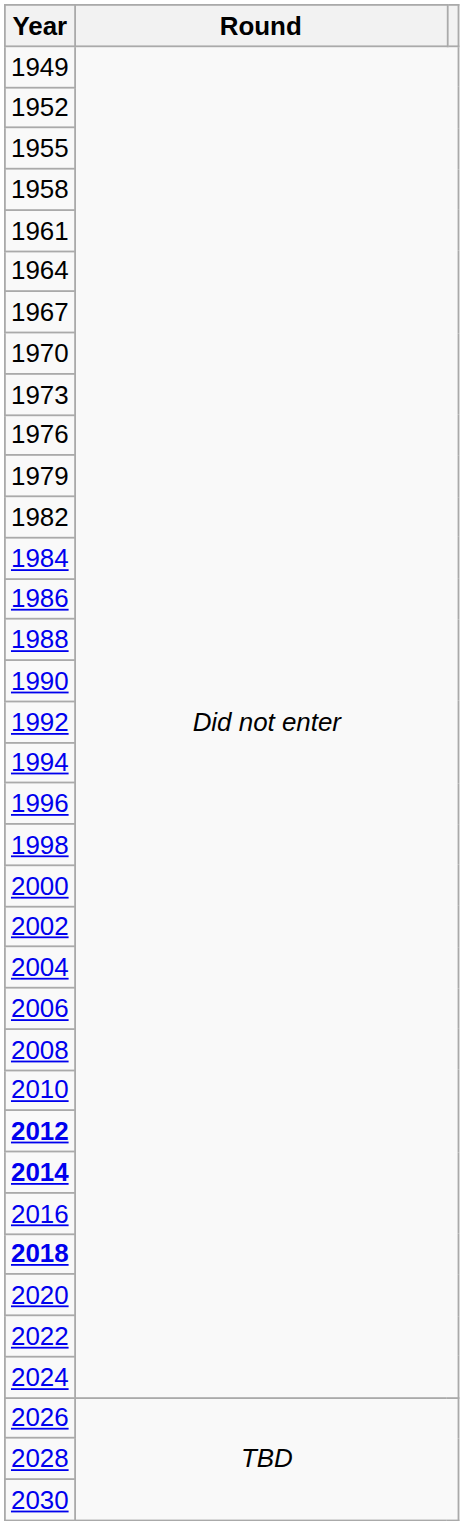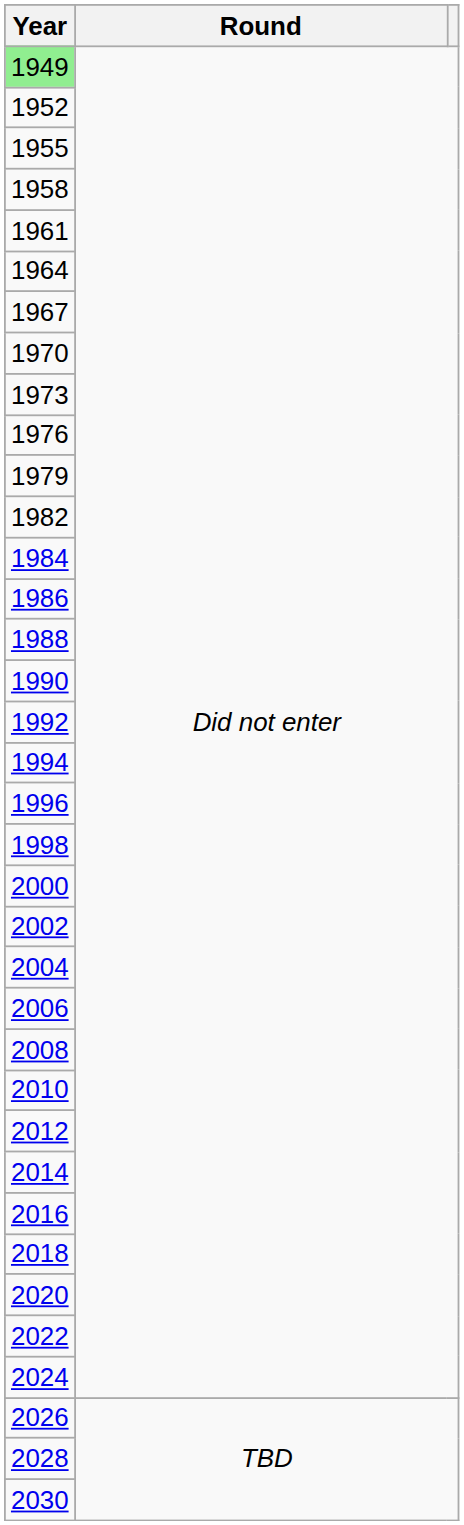(40, 67) no background -> (40, 67) lightgreen background
(40, 1131) bold -> (40, 1131) normal
(40, 1172) bold -> (40, 1172) normal
(40, 1254) bold -> (40, 1254) normal
